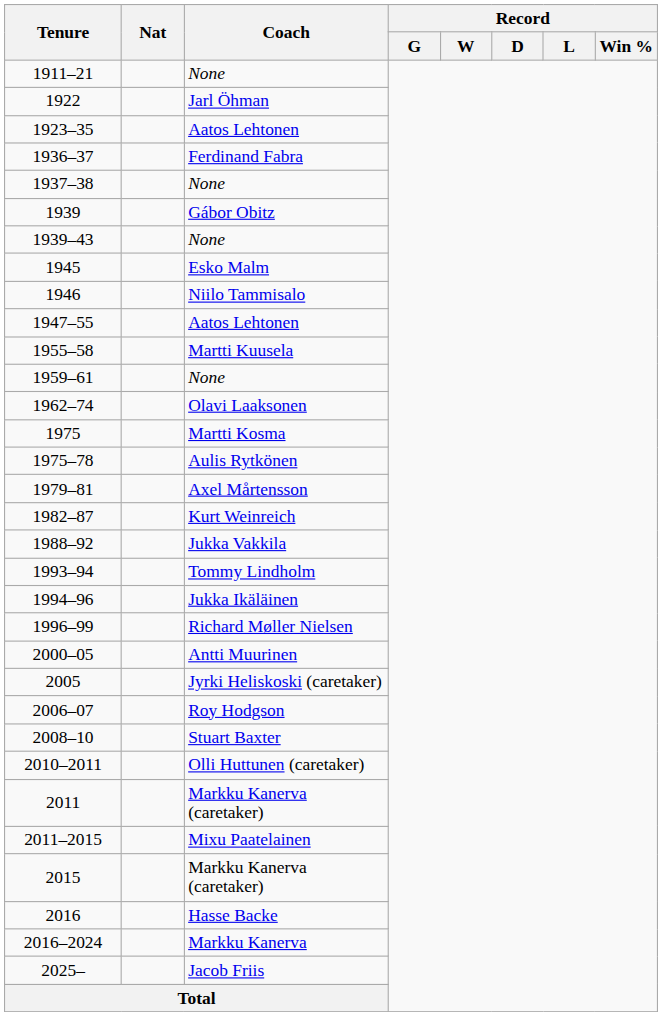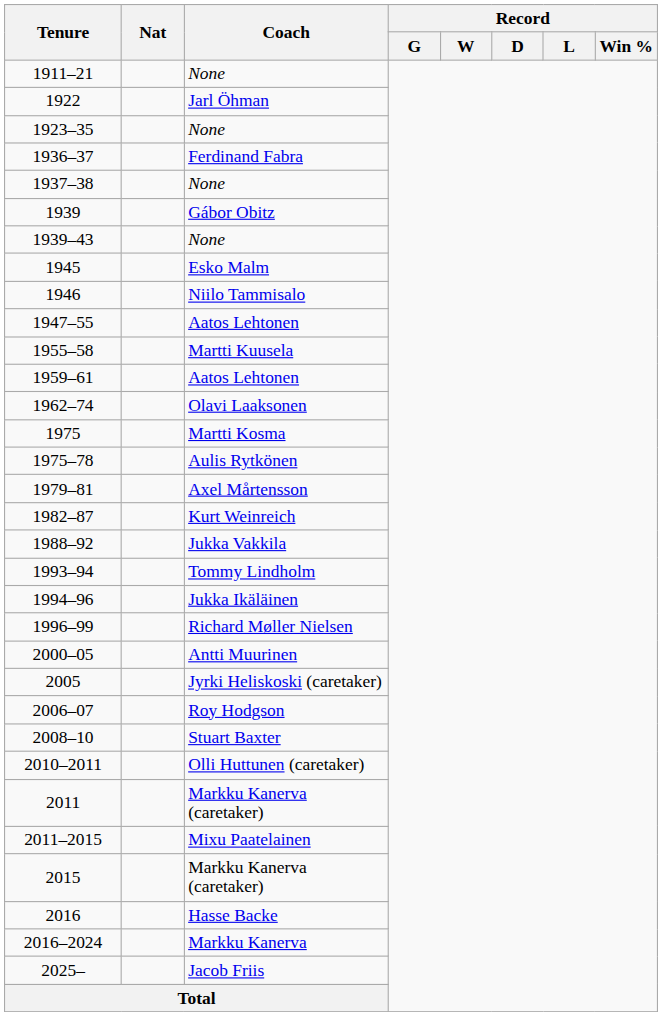(244, 128) Aatos Lehtonen -> (207, 128) None
(207, 377) None -> (244, 377) Aatos Lehtonen
